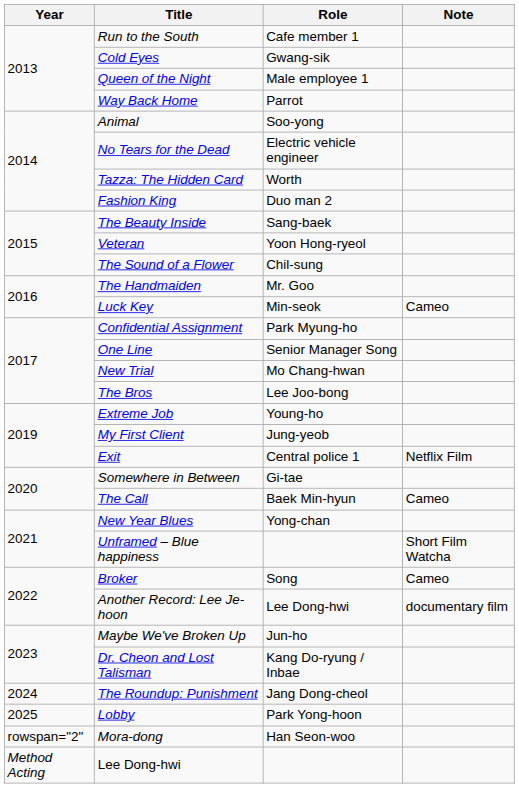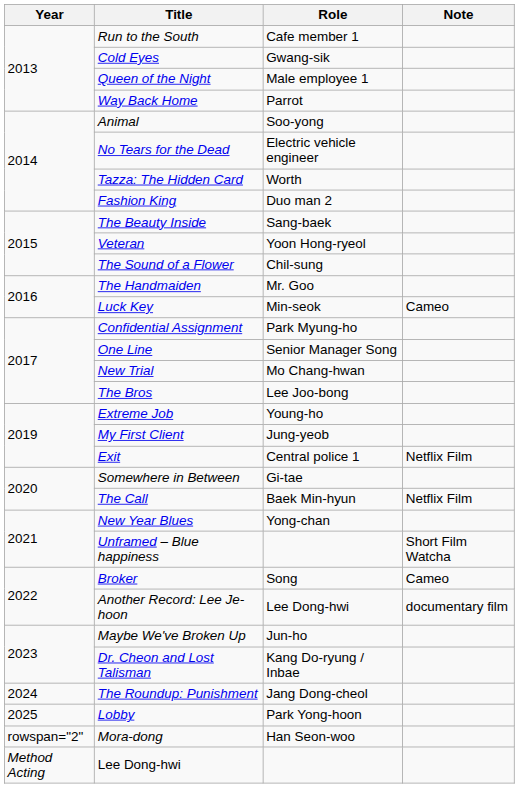(427, 499) Cameo -> (439, 499) Netflix Film
